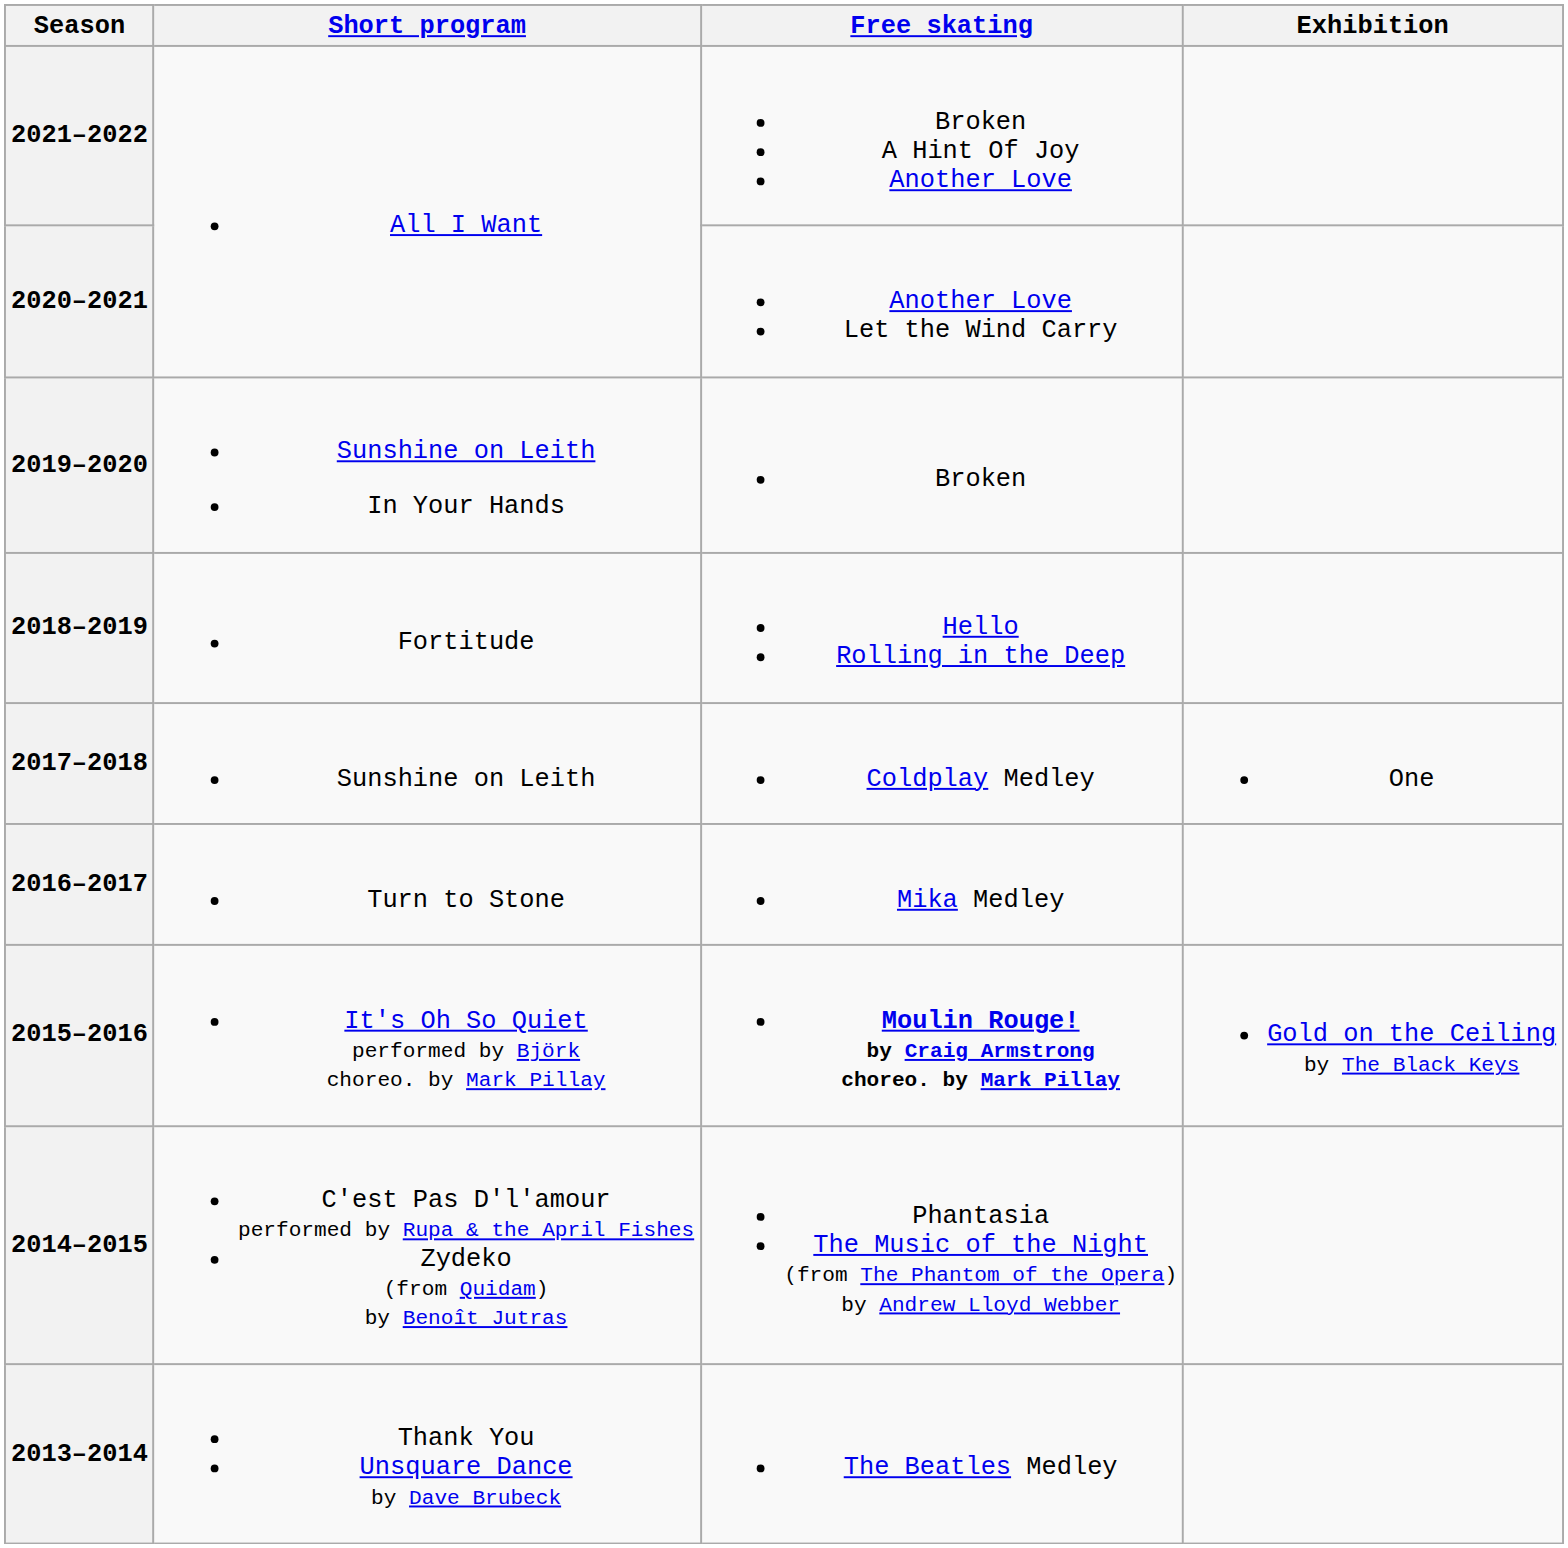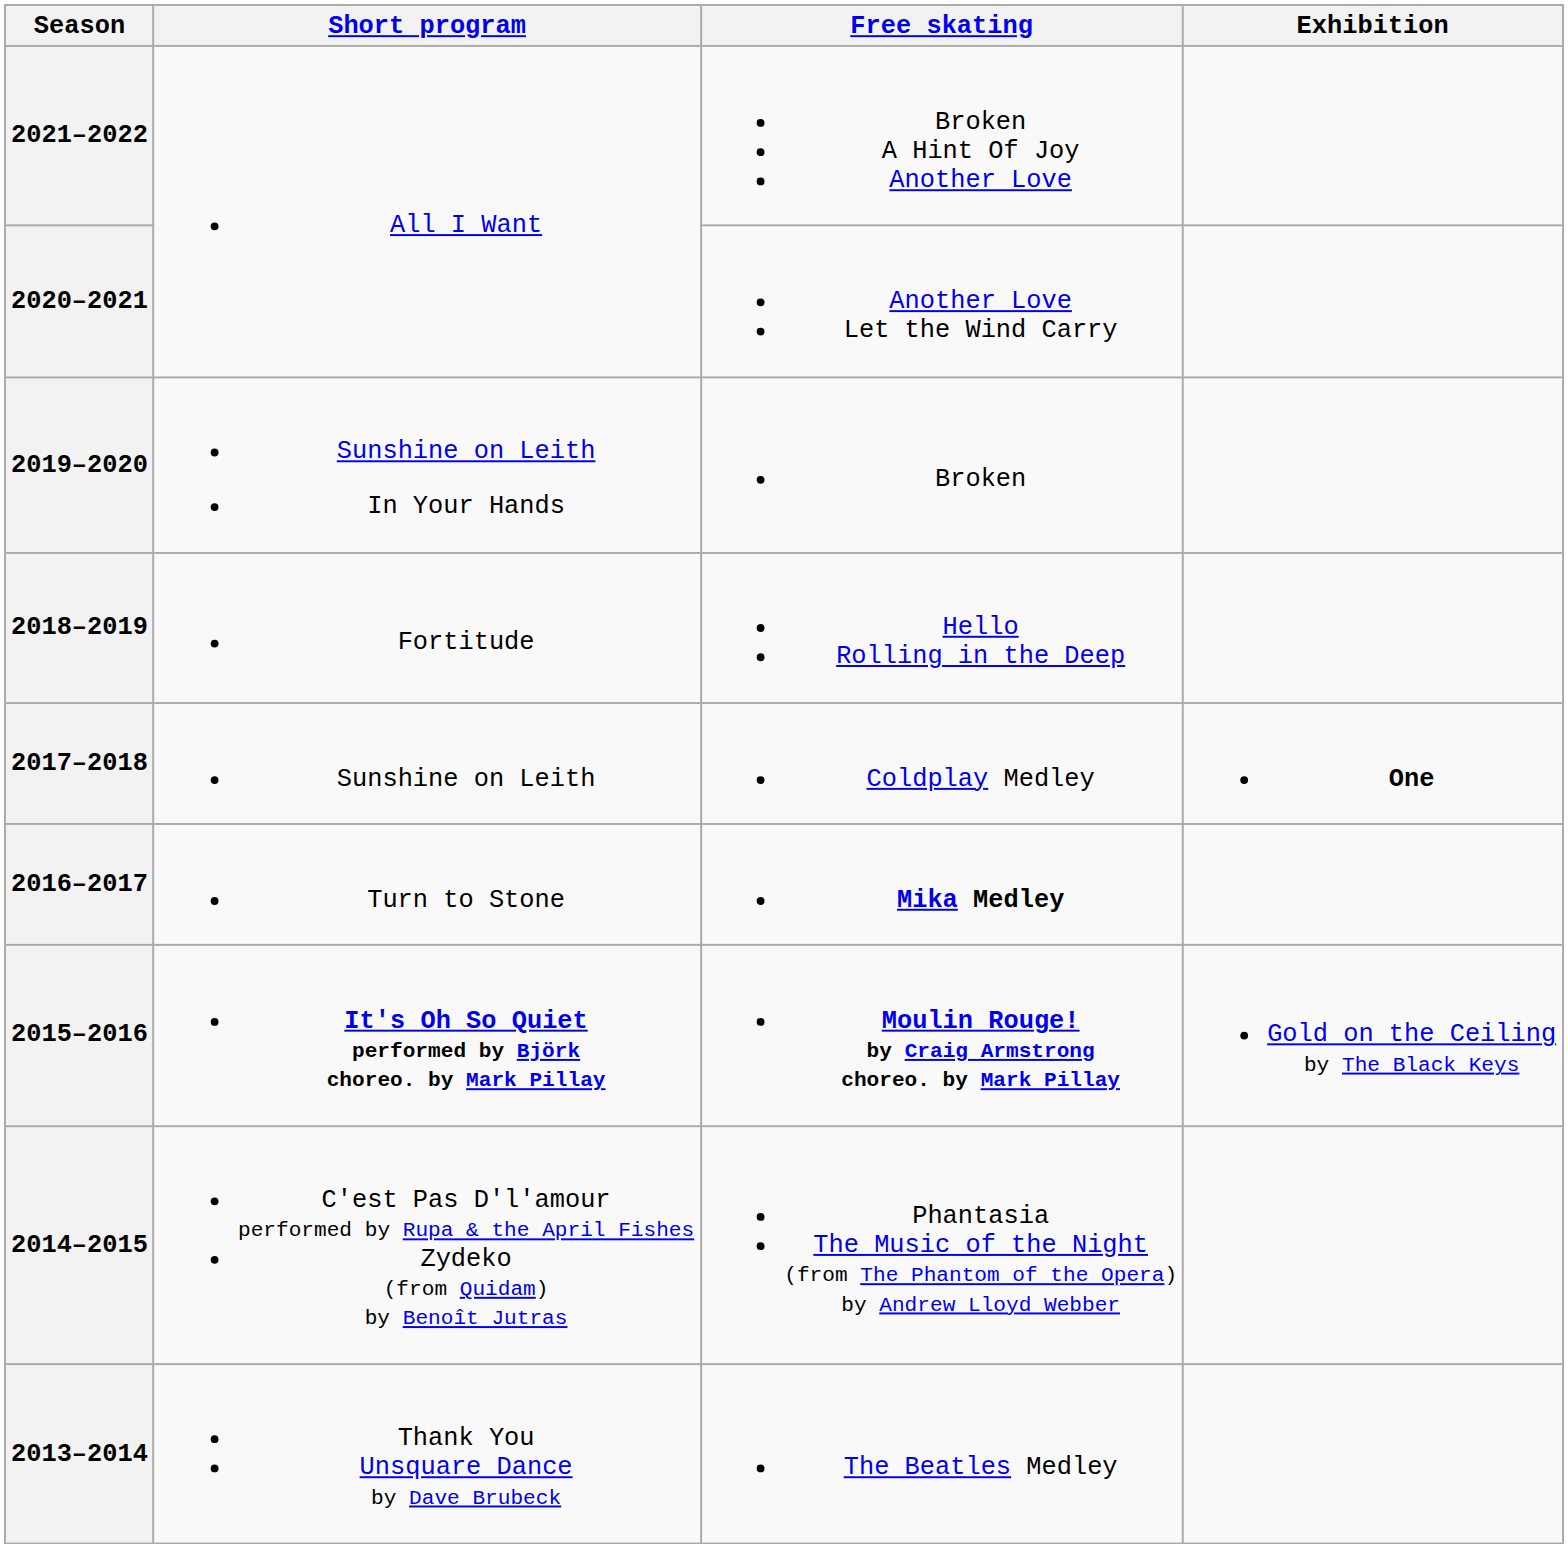(1373, 778) normal -> (1373, 778) bold
(942, 899) normal -> (942, 899) bold
(427, 1050) normal -> (427, 1050) bold
